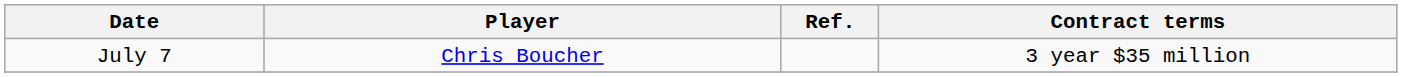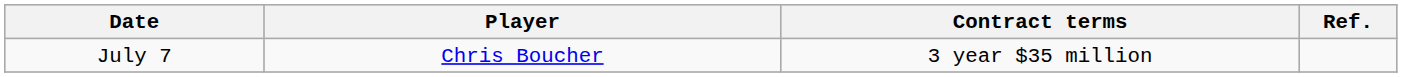columns swapped: (1138, 22) <-> (830, 22)
